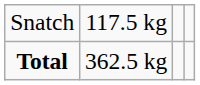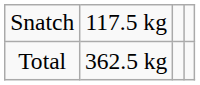(42, 60) bold -> (42, 60) normal
